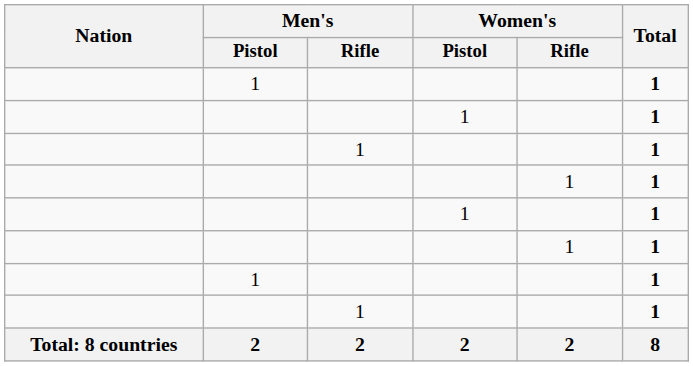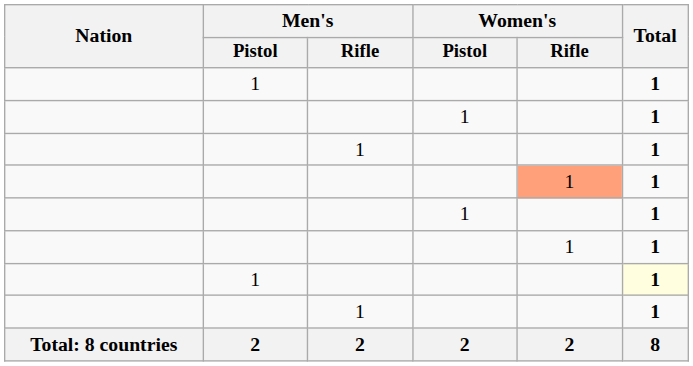(570, 182) no background -> (570, 182) lightsalmon background
(655, 279) no background -> (655, 279) lightyellow background
